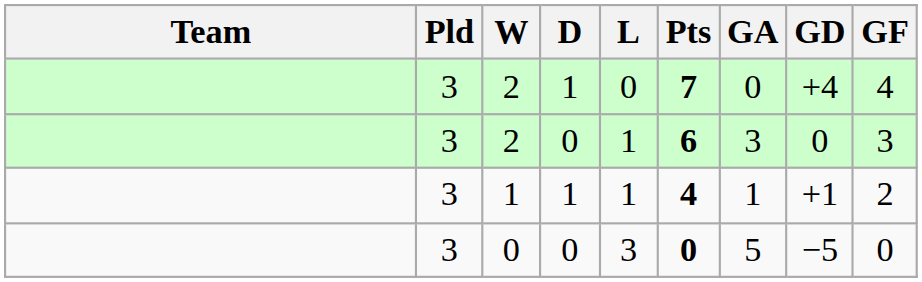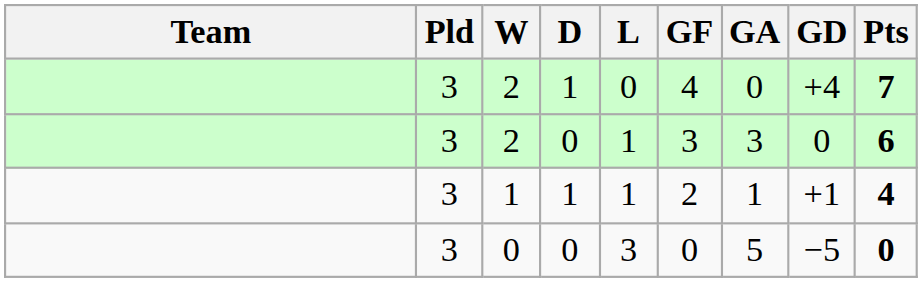columns swapped: (885, 31) <-> (688, 31)
